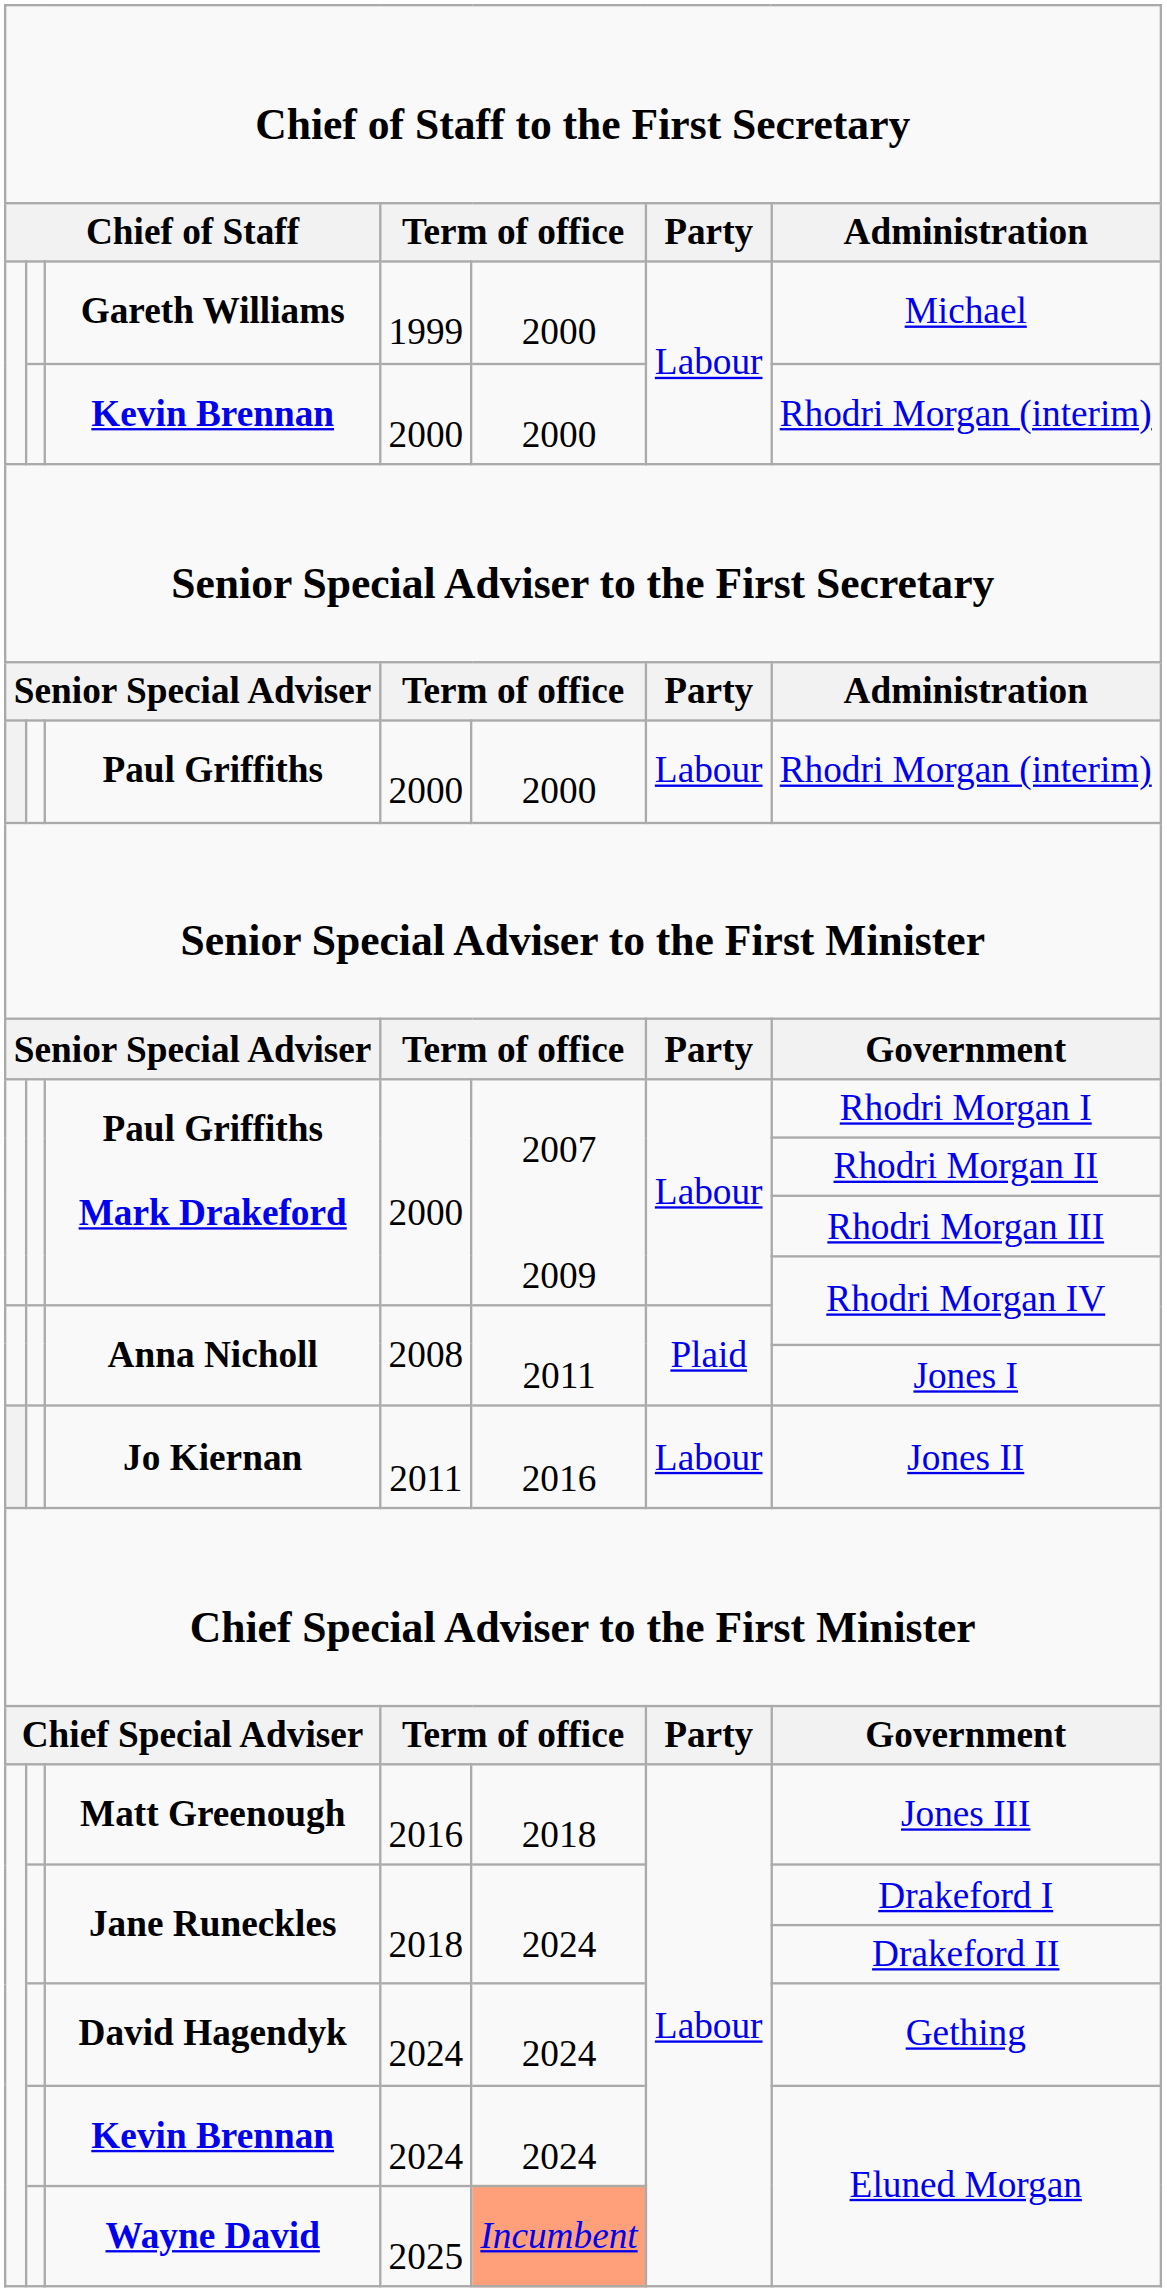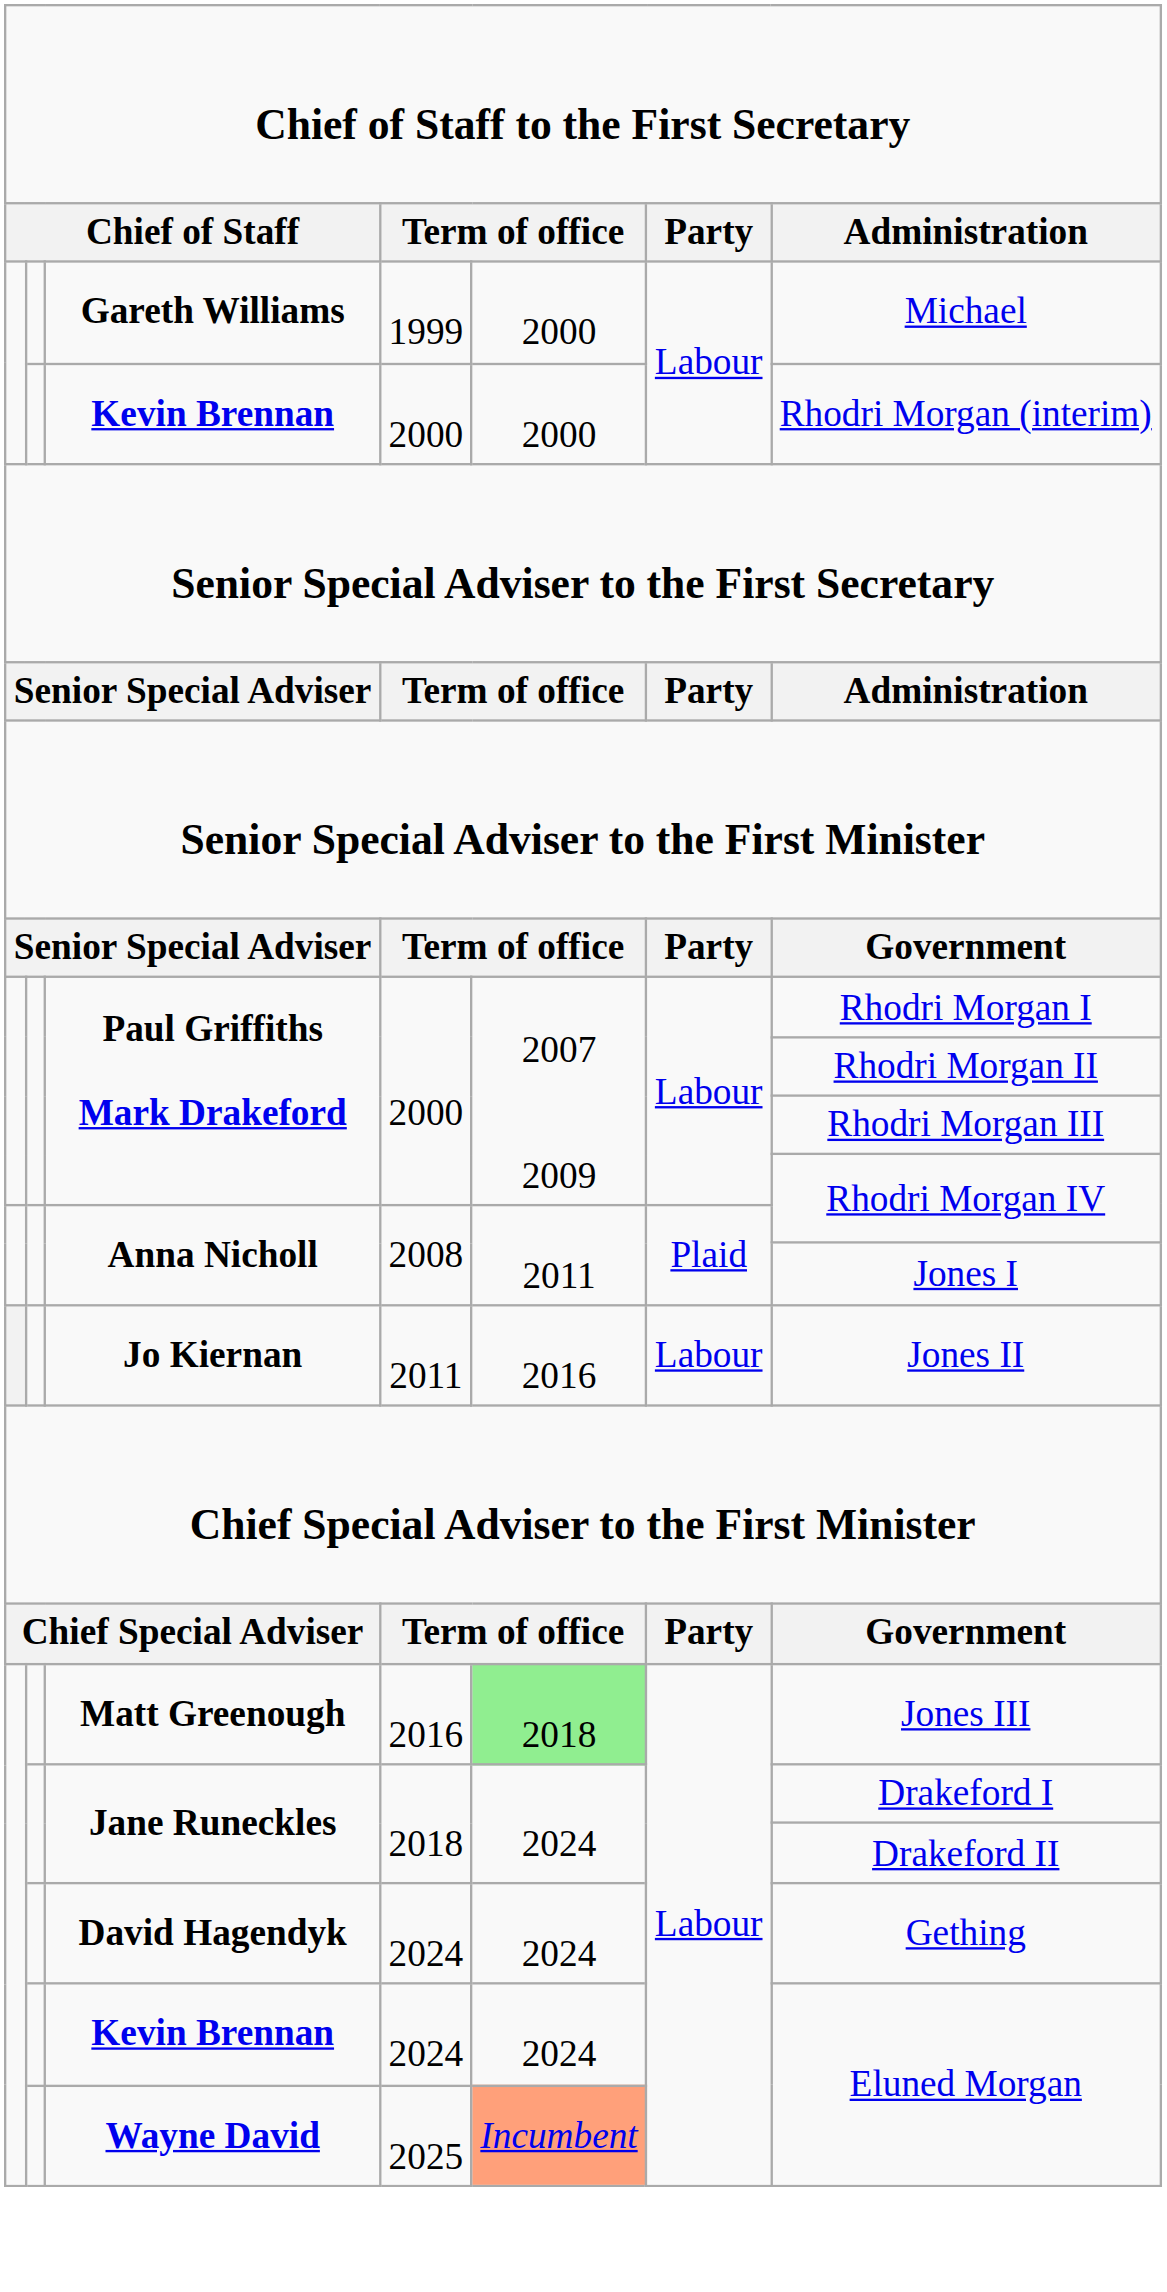- row: (213, 770)
(559, 1835) no background -> (559, 1734) lightgreen background
